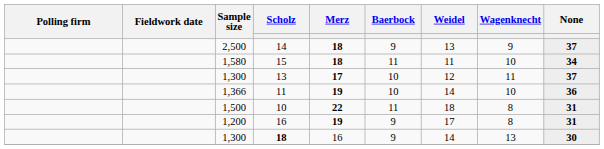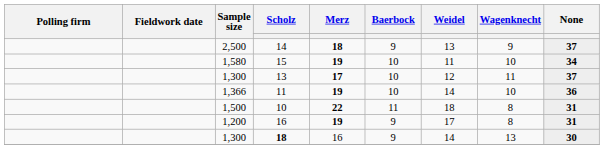(337, 62) 18 -> (337, 62) 19
(393, 62) 11 -> (393, 62) 10
